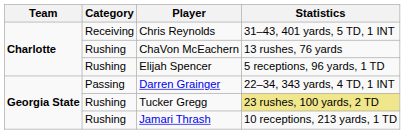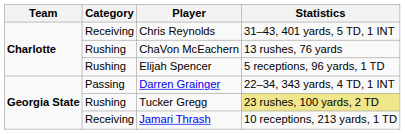(105, 120) Rushing -> (110, 120) Receiving
